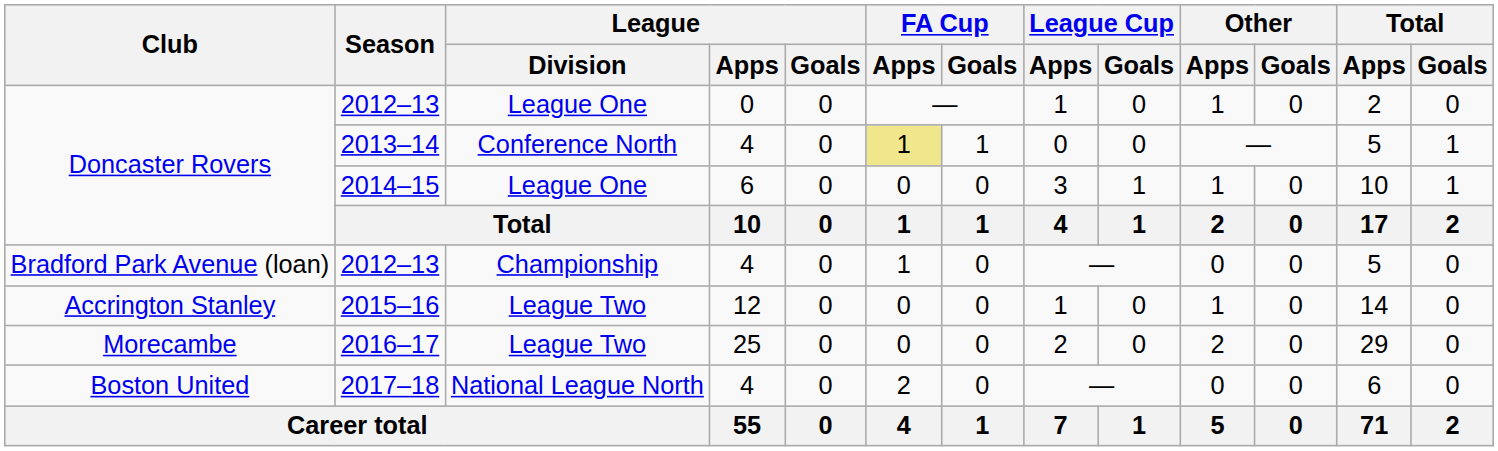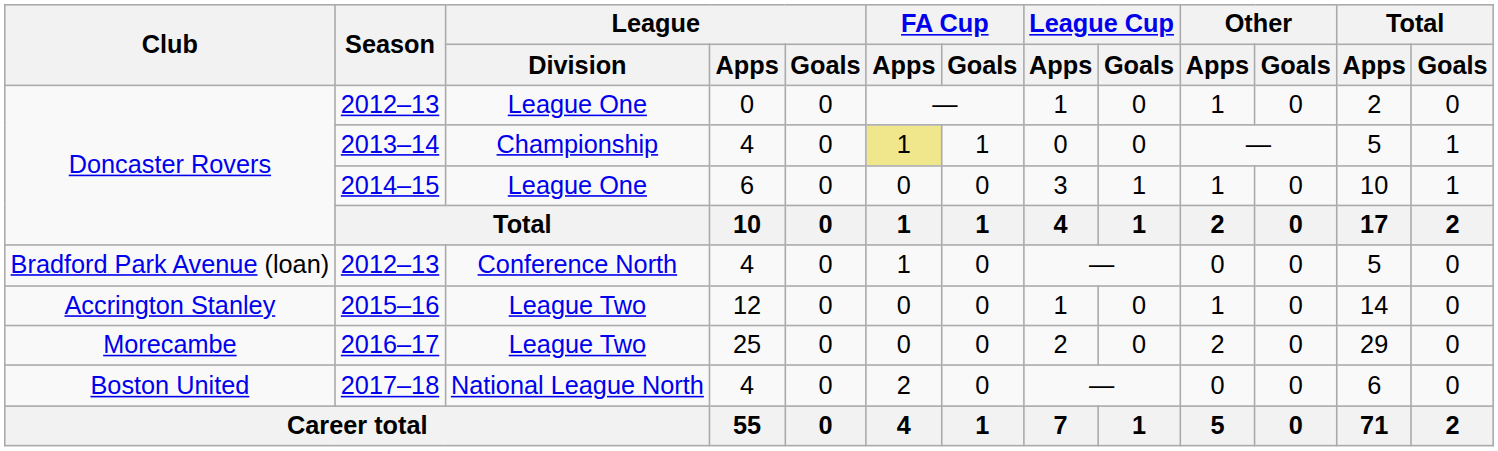(577, 144) Conference North -> (577, 144) Championship
(577, 265) Championship -> (577, 265) Conference North
